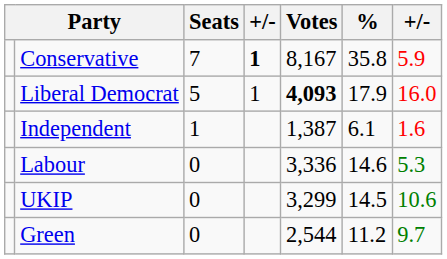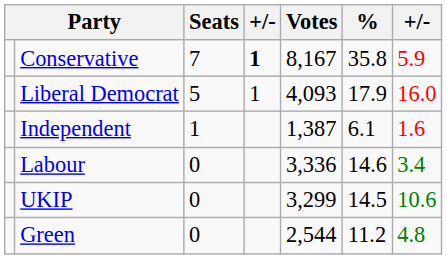(311, 93) bold -> (311, 93) normal
(411, 164) 5.3 -> (411, 164) 3.4
(411, 235) 9.7 -> (411, 235) 4.8
